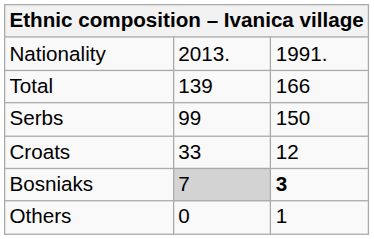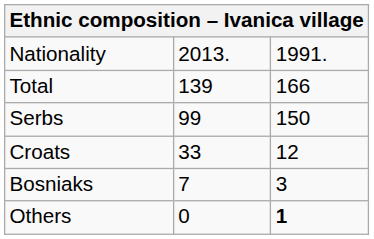(184, 184) lightgrey background -> (184, 184) no background
(282, 184) bold -> (282, 184) normal
(282, 217) normal -> (282, 217) bold
